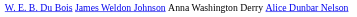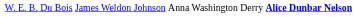(307, 7) normal -> (309, 7) bold
